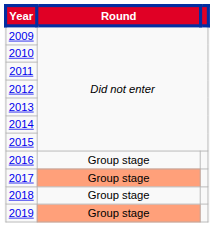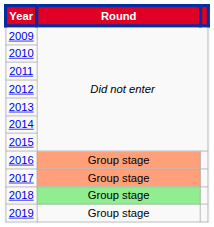(119, 160) no background -> (119, 160) lightsalmon background
(119, 196) no background -> (119, 196) lightgreen background
(119, 214) lightsalmon background -> (119, 214) no background
